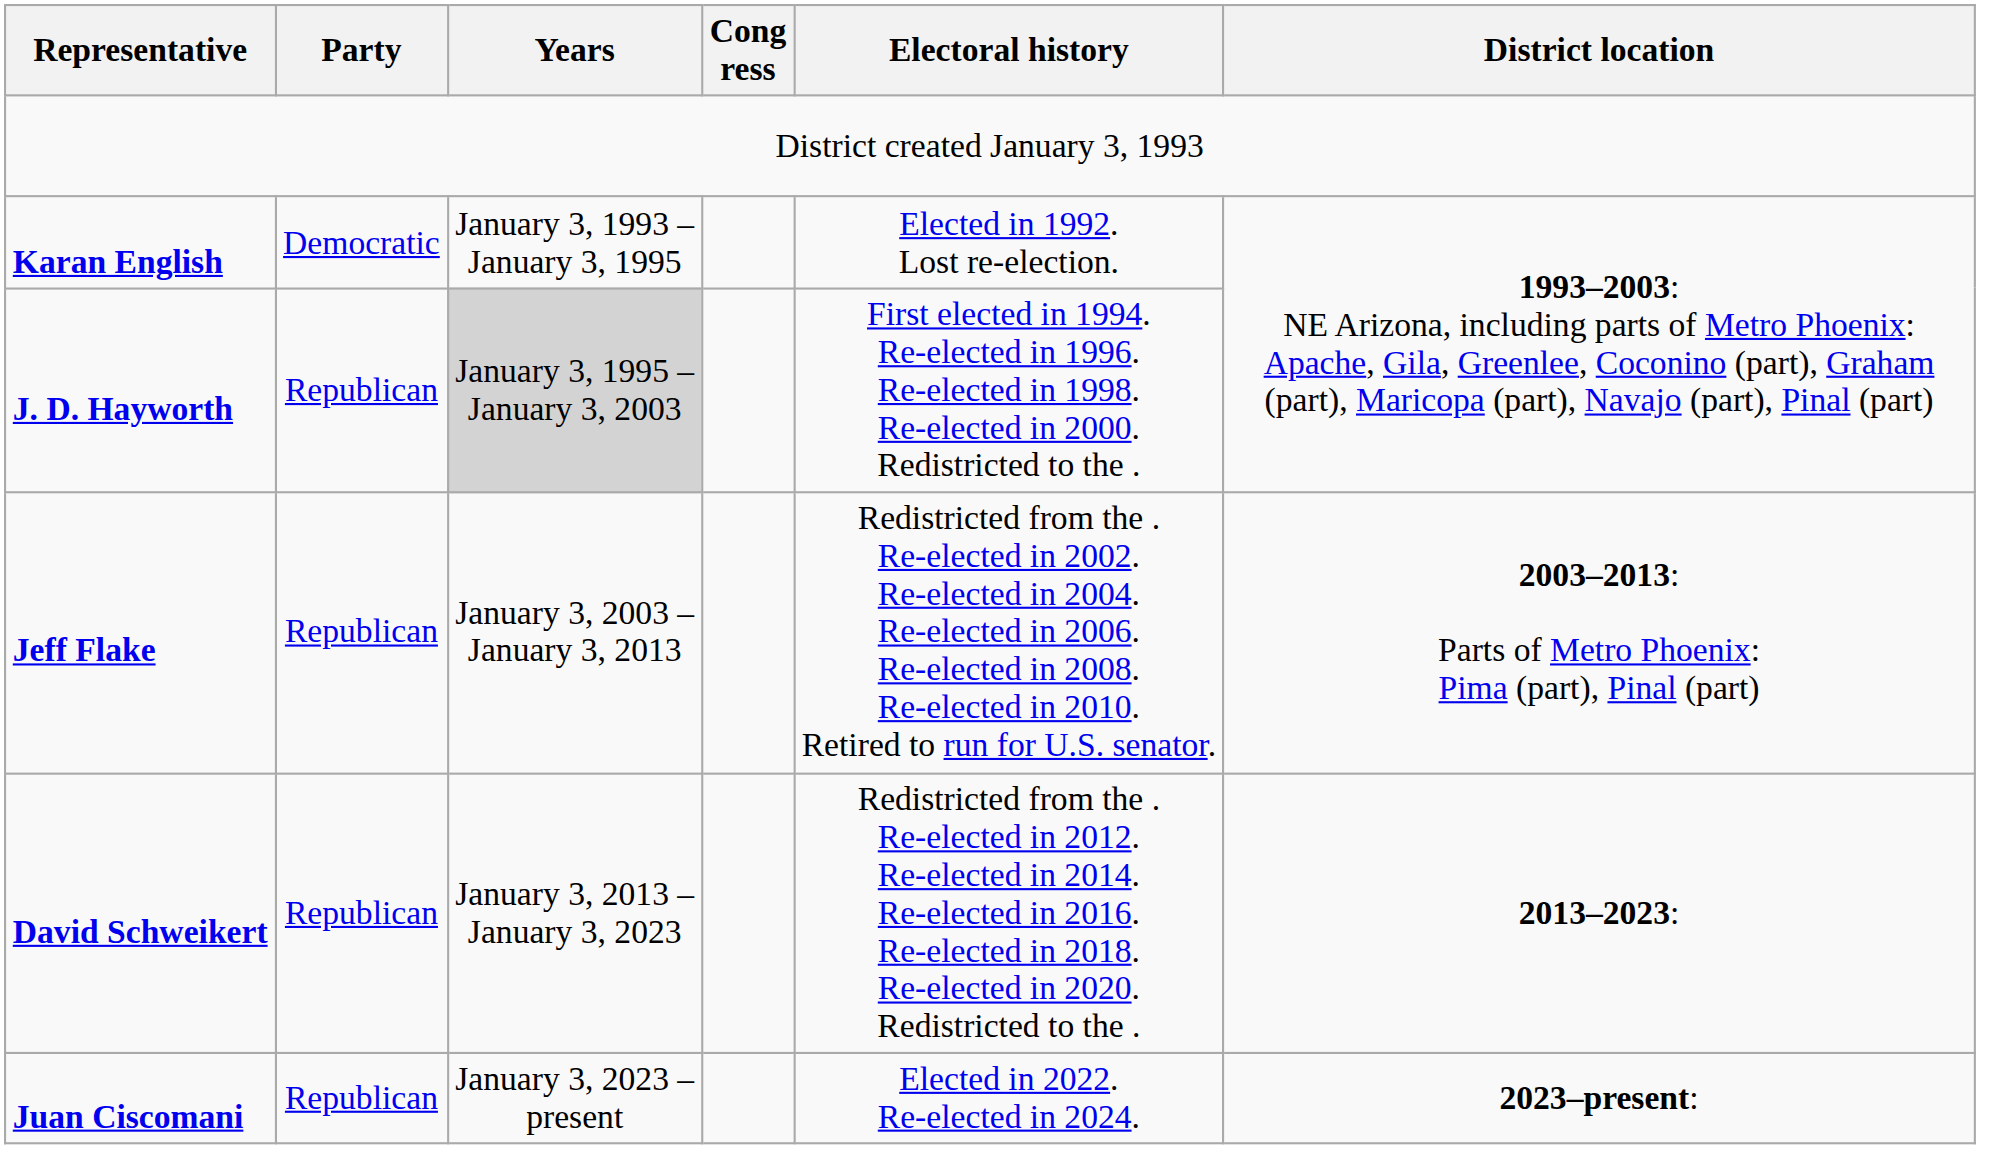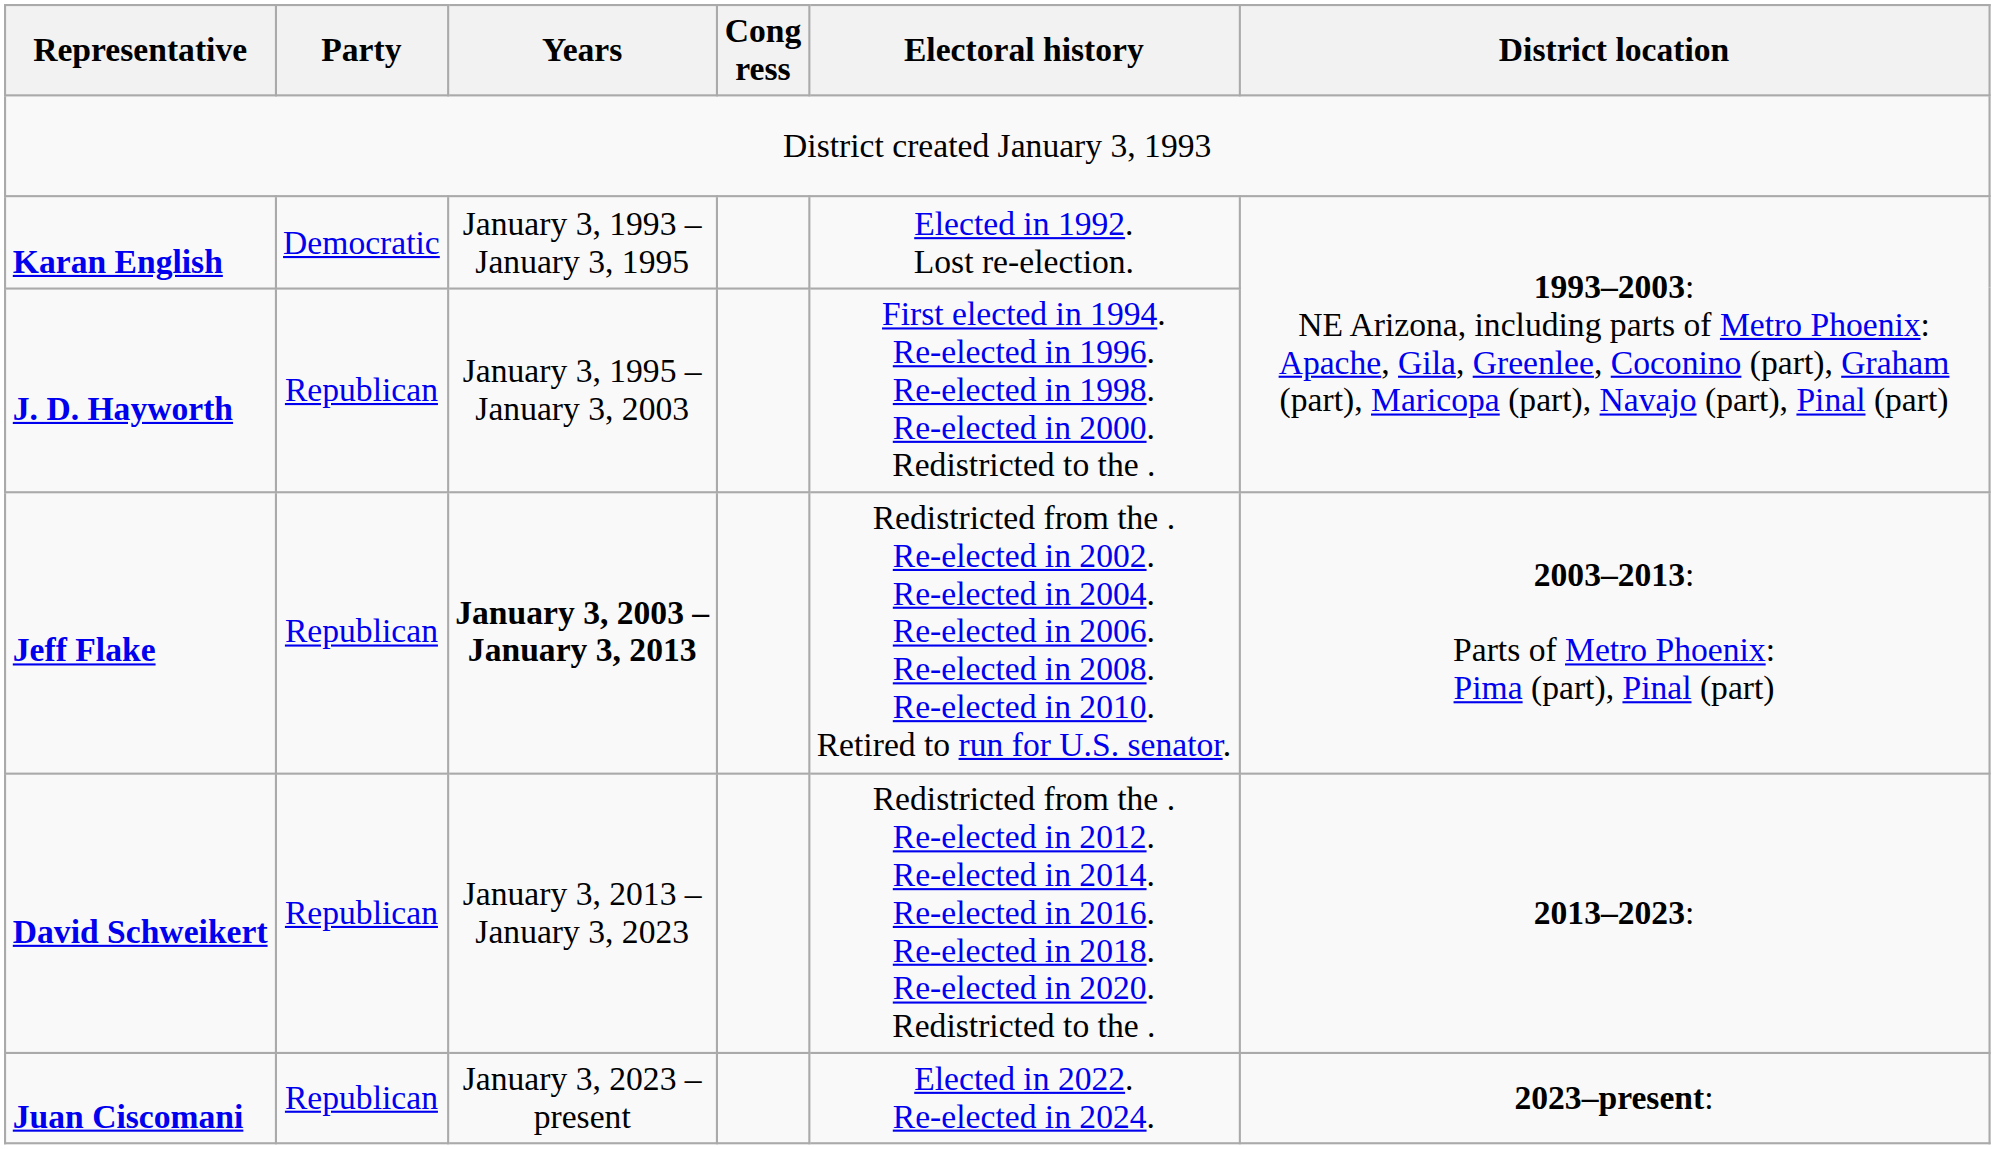(575, 389) lightgrey background -> (582, 389) no background
(575, 632) normal -> (582, 632) bold
